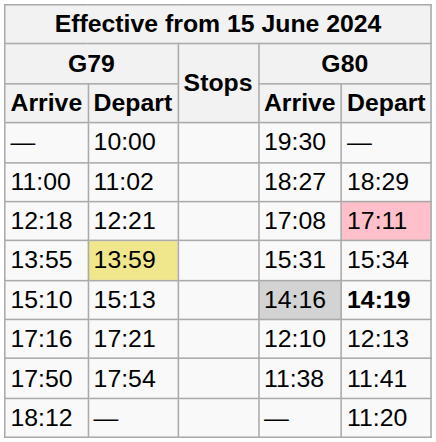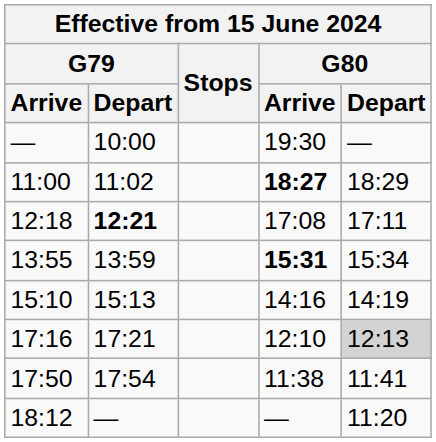(295, 181) normal -> (296, 181) bold
(125, 220) normal -> (125, 220) bold
(377, 220) pink background -> (377, 220) no background
(125, 260) khaki background -> (125, 260) no background
(295, 260) normal -> (296, 260) bold
(295, 299) lightgrey background -> (295, 299) no background
(379, 299) bold -> (378, 299) normal
(378, 338) no background -> (378, 338) lightgrey background
